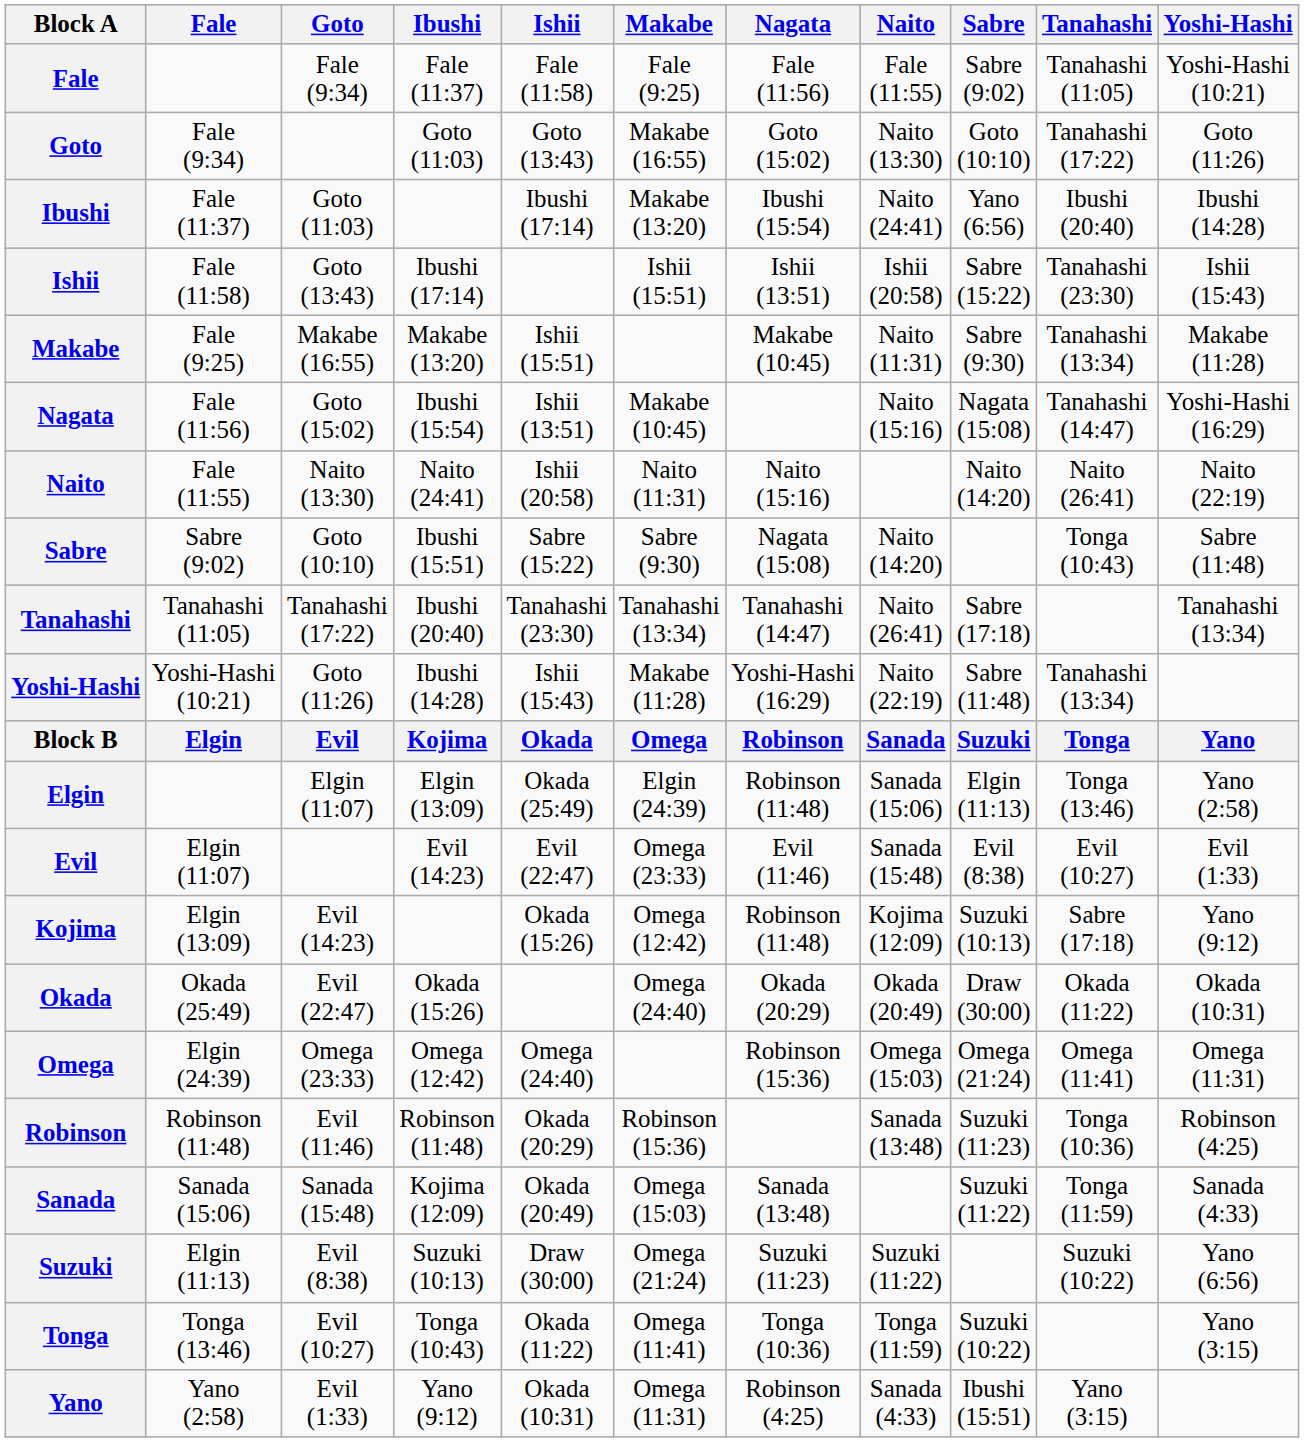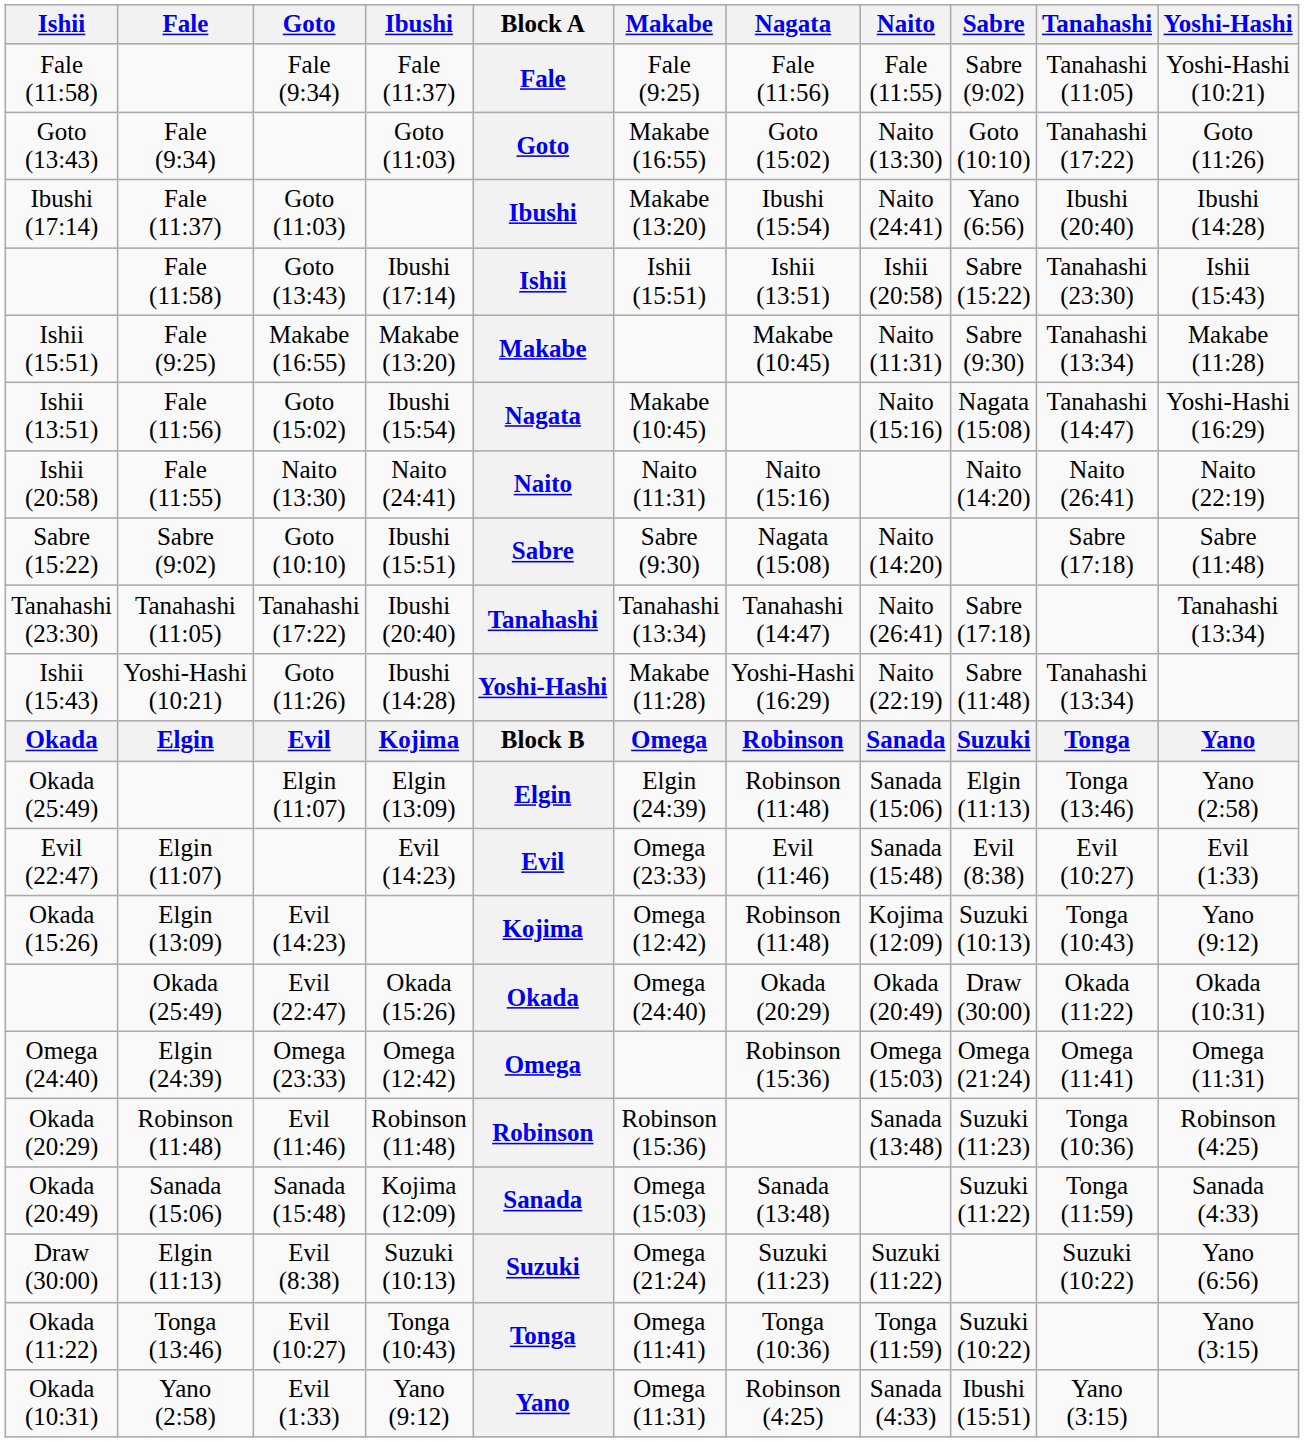columns swapped: (76, 24) <-> (557, 24)
(1097, 551) Tonga (10:43) -> (1097, 551) Sabre (17:18)
(1097, 929) Sabre (17:18) -> (1097, 929) Tonga (10:43)
